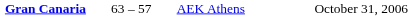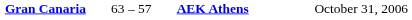(211, 8) normal -> (213, 8) bold
